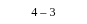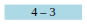(43, 12) no background -> (43, 12) lightblue background
